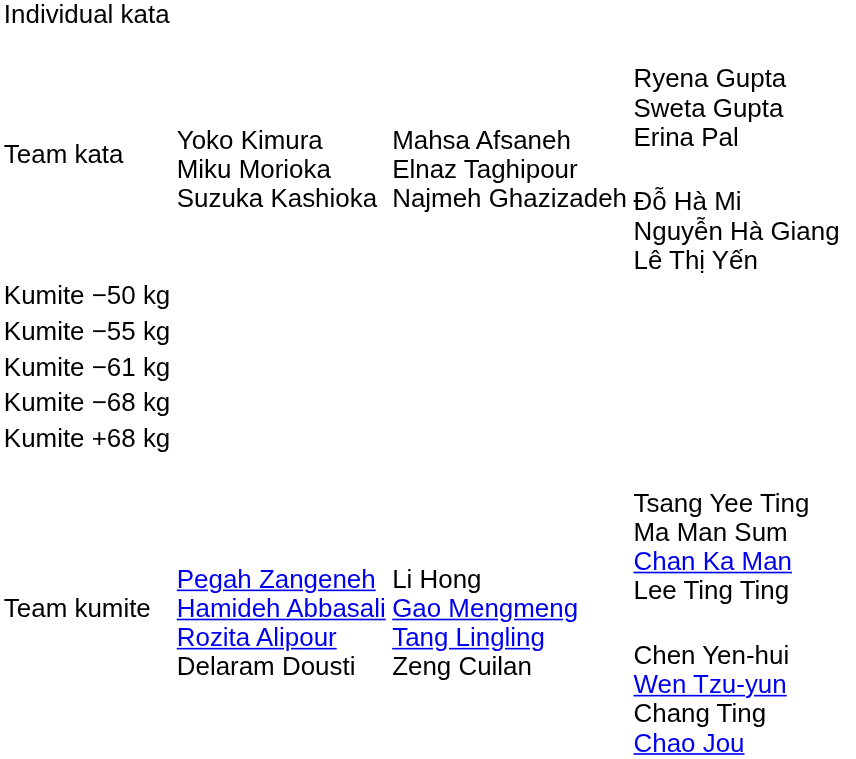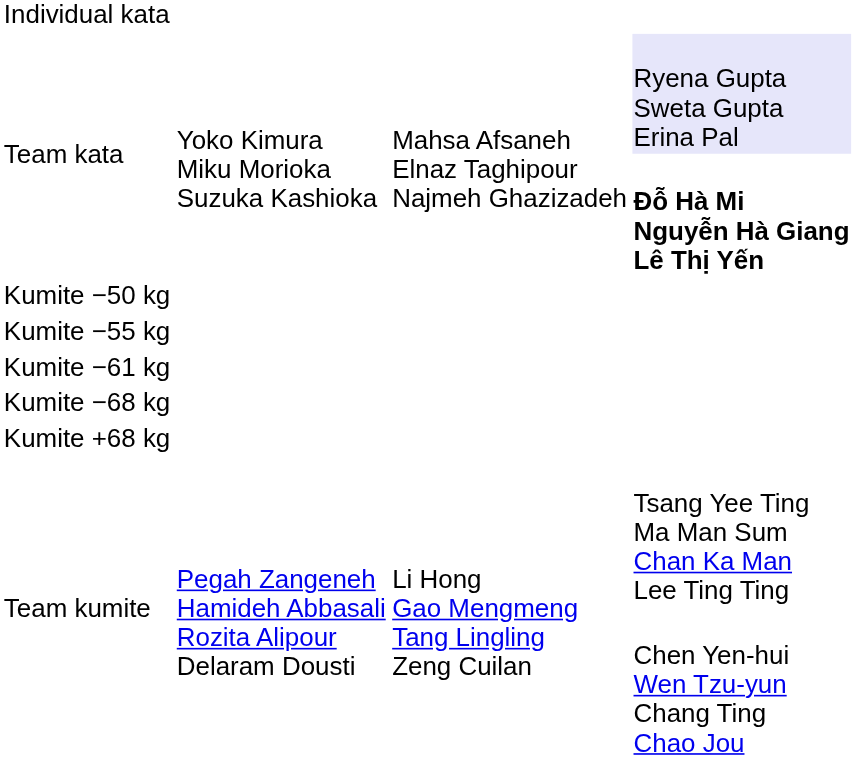(710, 108) no background -> (710, 108) lavender background
(737, 231) normal -> (742, 231) bold
